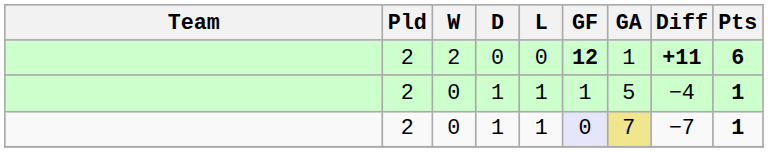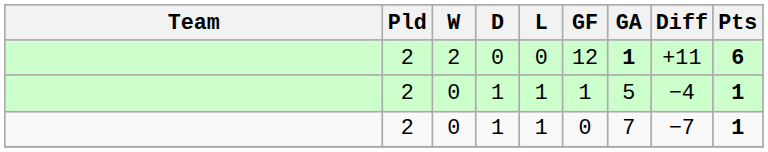(585, 58) bold -> (585, 58) normal
(629, 58) normal -> (629, 58) bold
(682, 58) bold -> (682, 58) normal
(585, 129) lavender background -> (585, 129) no background
(629, 129) khaki background -> (629, 129) no background
